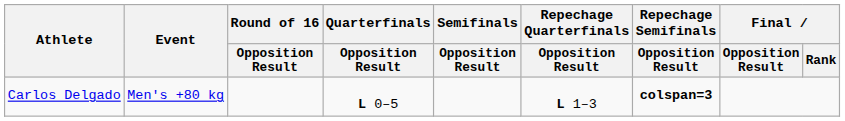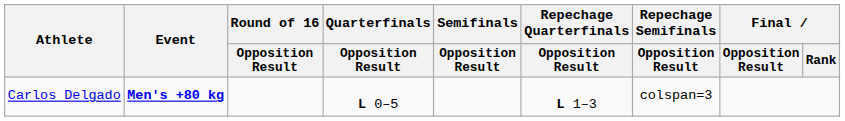(176, 96) normal -> (176, 96) bold
(676, 96) bold -> (676, 96) normal
